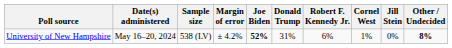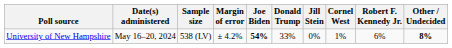columns swapped: (327, 17) <-> (393, 17)
(259, 36) 52% -> (259, 36) 54%
(288, 36) 31% -> (288, 36) 33%
